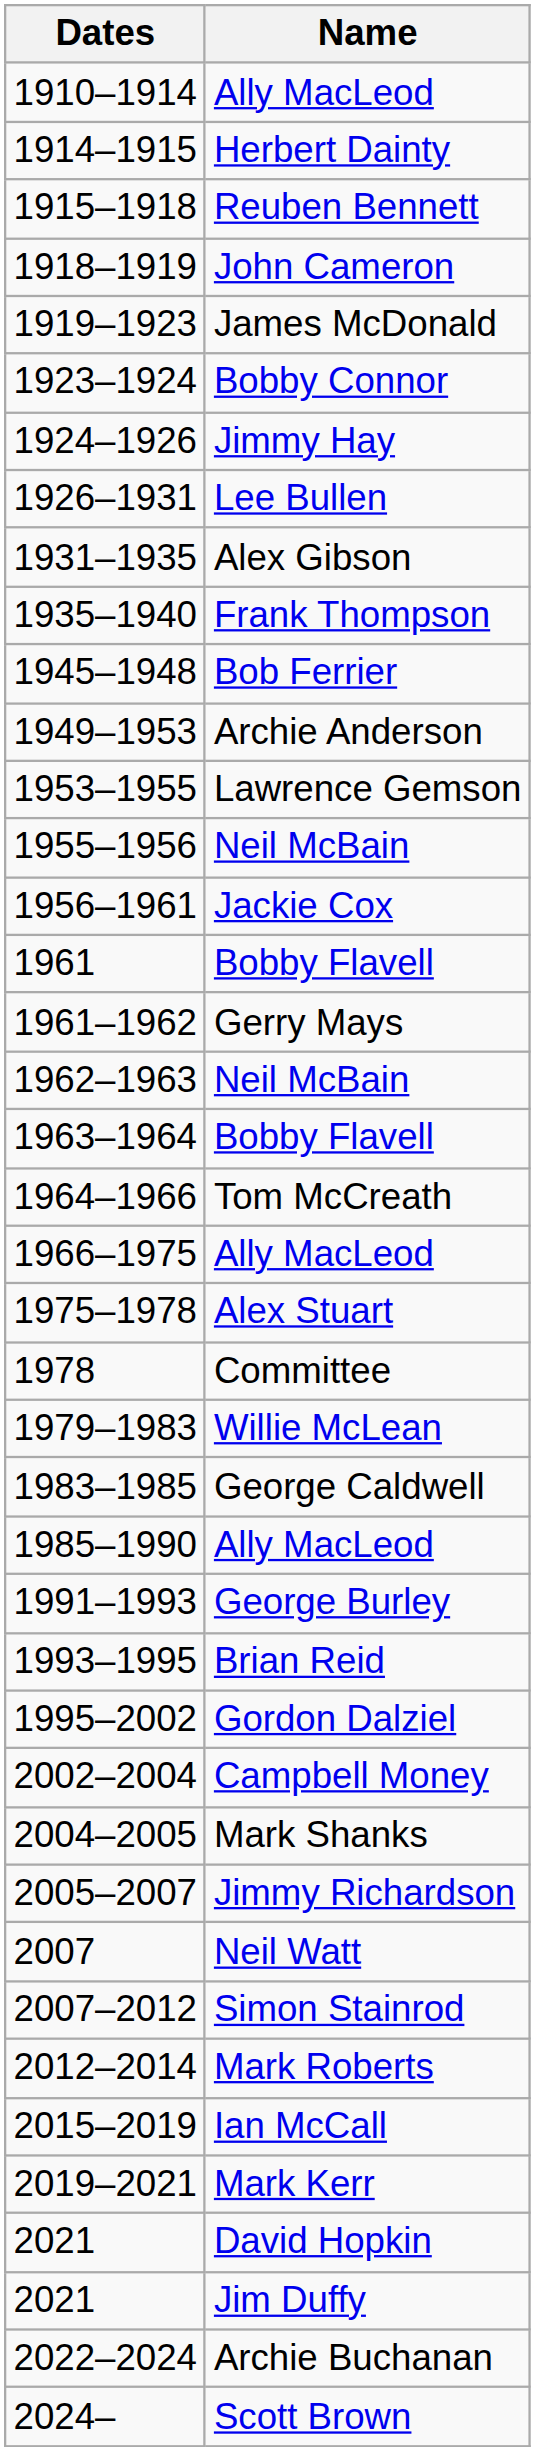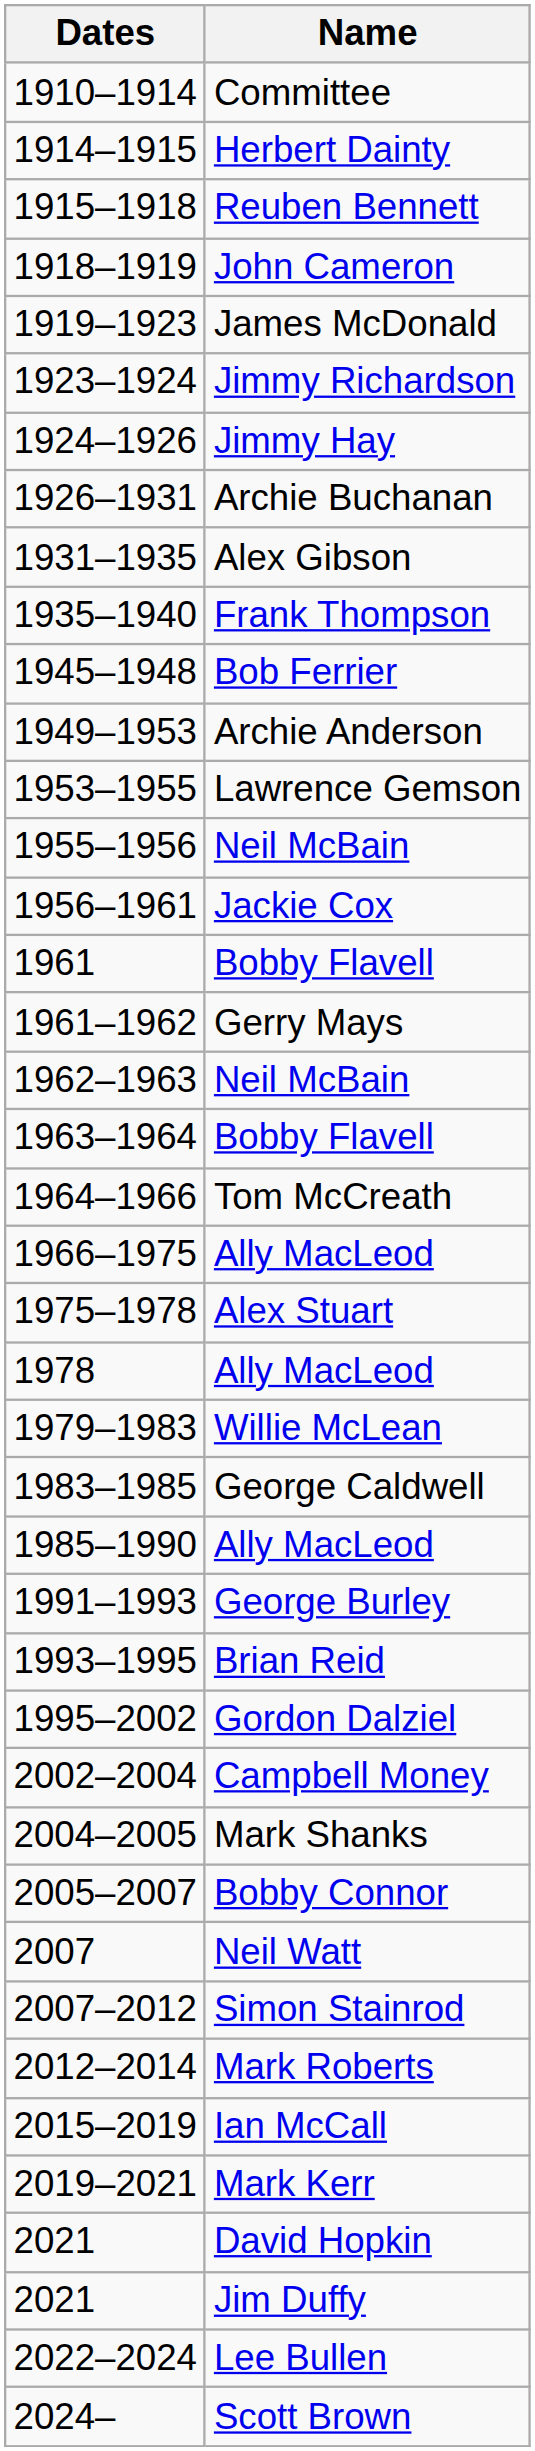(324, 91) Ally MacLeod -> (302, 91) Committee
(331, 382) Bobby Connor -> (365, 382) Jimmy Richardson
(300, 498) Lee Bullen -> (353, 498) Archie Buchanan
(302, 1370) Committee -> (324, 1370) Ally MacLeod
(365, 1893) Jimmy Richardson -> (331, 1893) Bobby Connor
(353, 2357) Archie Buchanan -> (300, 2357) Lee Bullen
